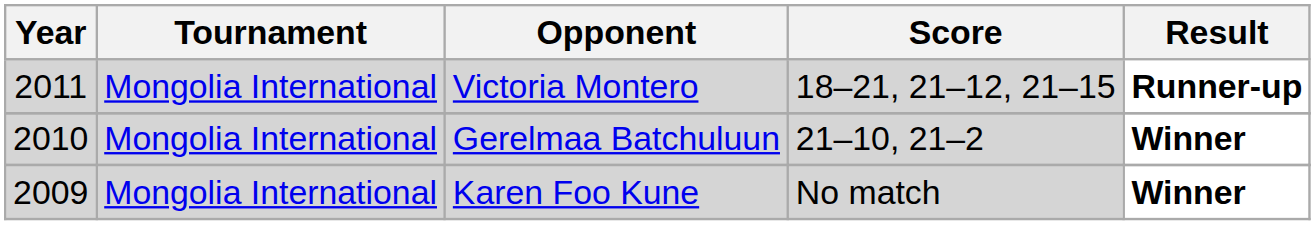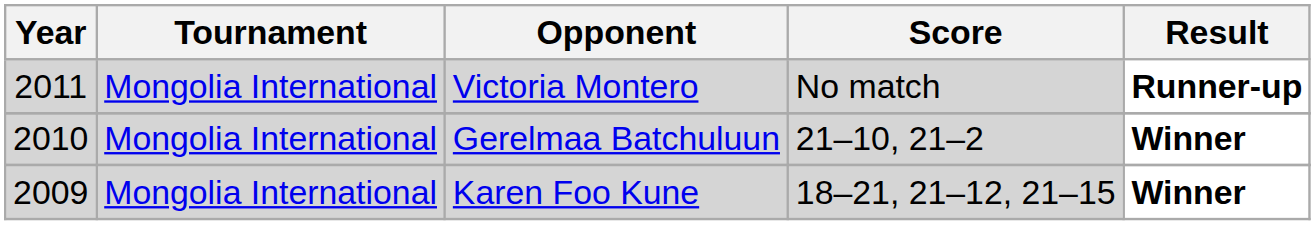(956, 86) 18–21, 21–12, 21–15 -> (868, 86) No match
(868, 193) No match -> (956, 193) 18–21, 21–12, 21–15
